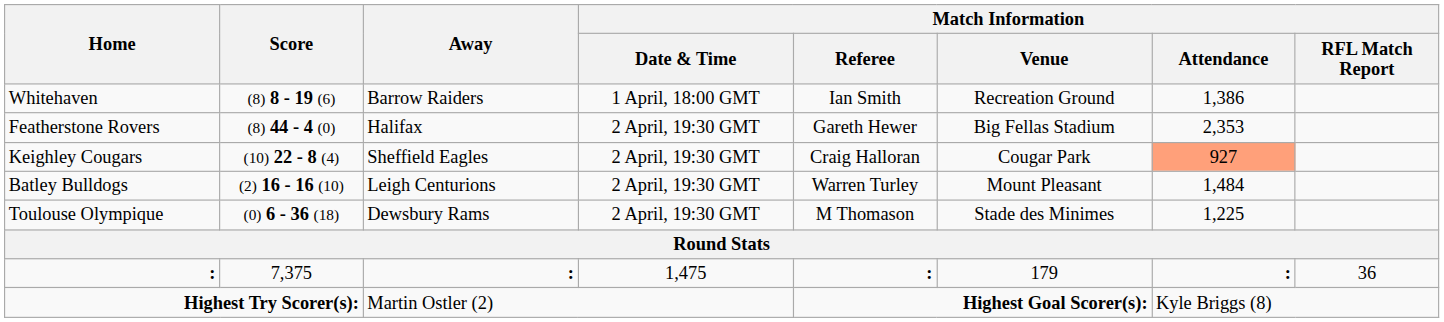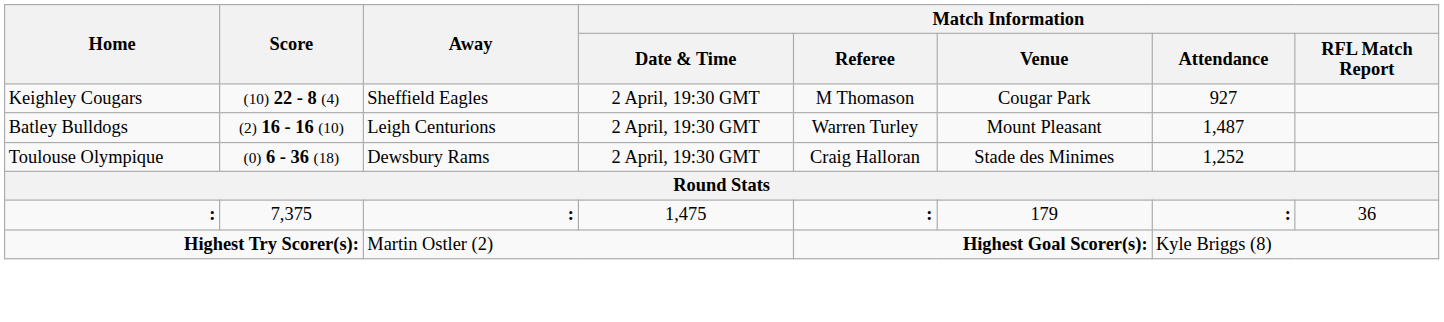- row: (53, 98)
- row: (84, 127)
(865, 156) Craig Halloran -> (865, 98) M Thomason
(1223, 156) lightsalmon background -> (1223, 98) no background
(1223, 185) 1,484 -> (1223, 127) 1,487
(865, 214) M Thomason -> (865, 156) Craig Halloran
(1223, 214) 1,225 -> (1223, 156) 1,252
